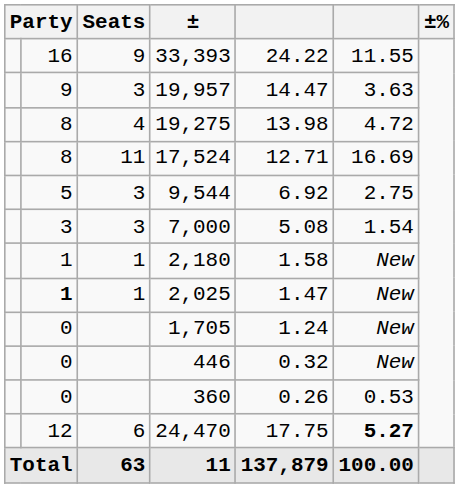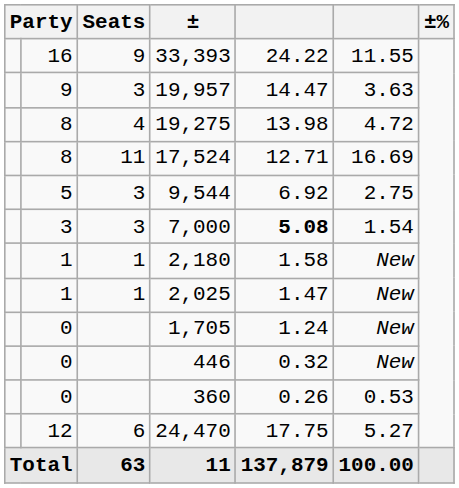(303, 227) normal -> (303, 227) bold
(66, 295) bold -> (66, 295) normal
(389, 431) bold -> (389, 431) normal
